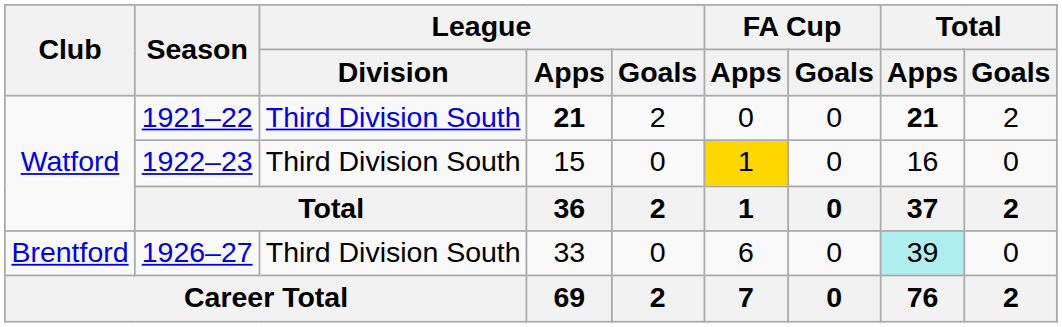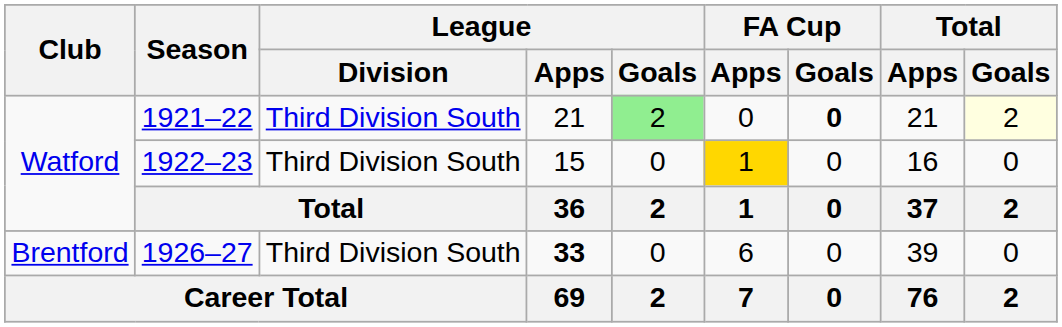(569, 117) bold -> (569, 117) normal
(658, 117) no background -> (658, 117) lightgreen background
(834, 117) normal -> (834, 117) bold
(923, 117) bold -> (923, 117) normal
(1011, 117) no background -> (1011, 117) lightyellow background
(569, 252) normal -> (569, 252) bold
(923, 252) paleturquoise background -> (923, 252) no background
